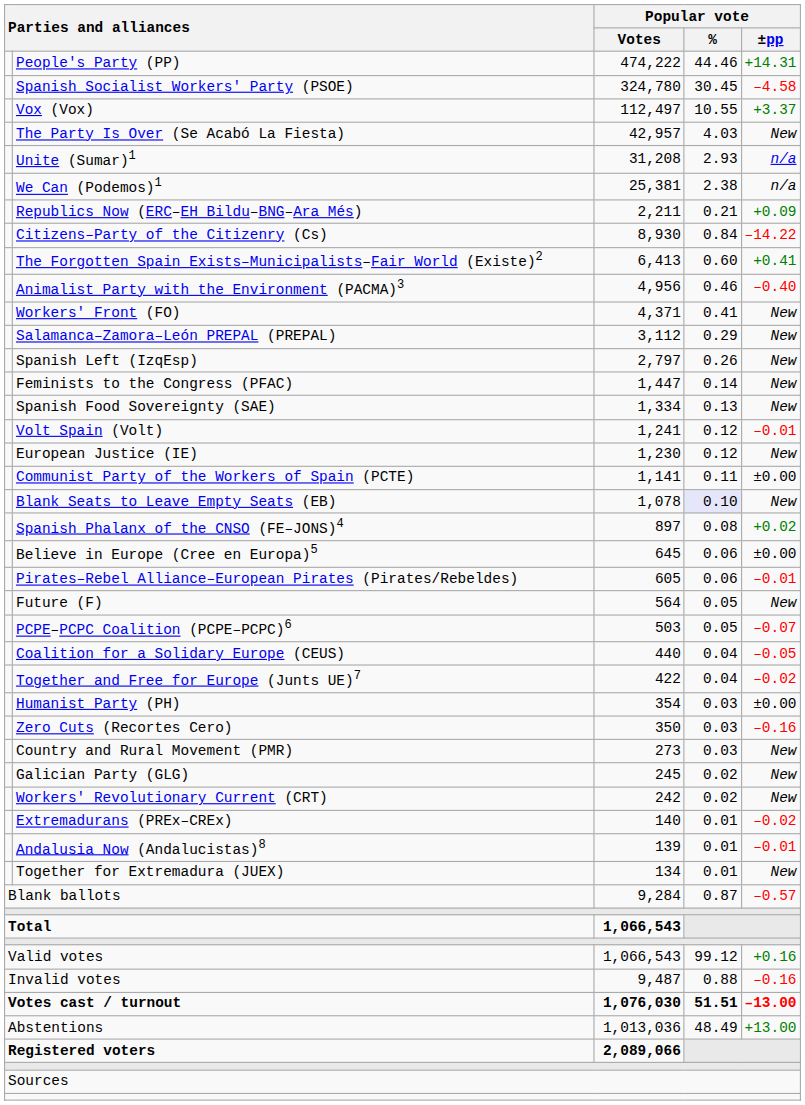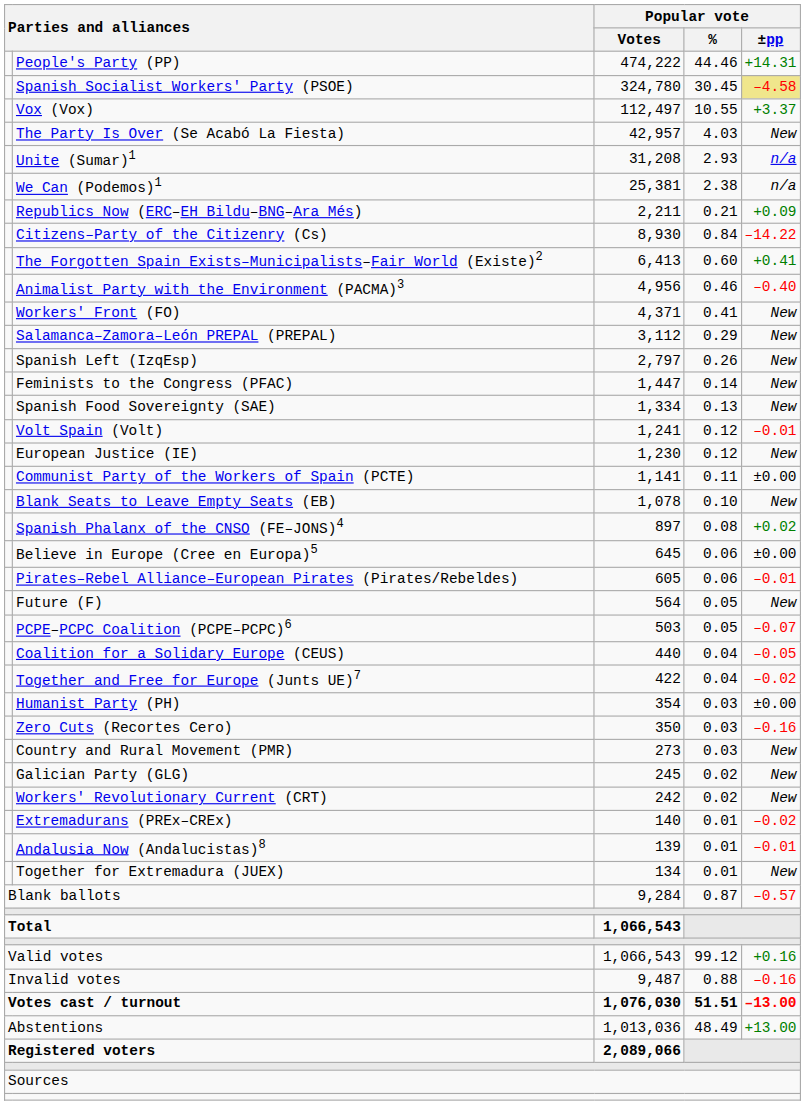(775, 87) no background -> (775, 87) khaki background
(720, 501) lavender background -> (720, 501) no background
